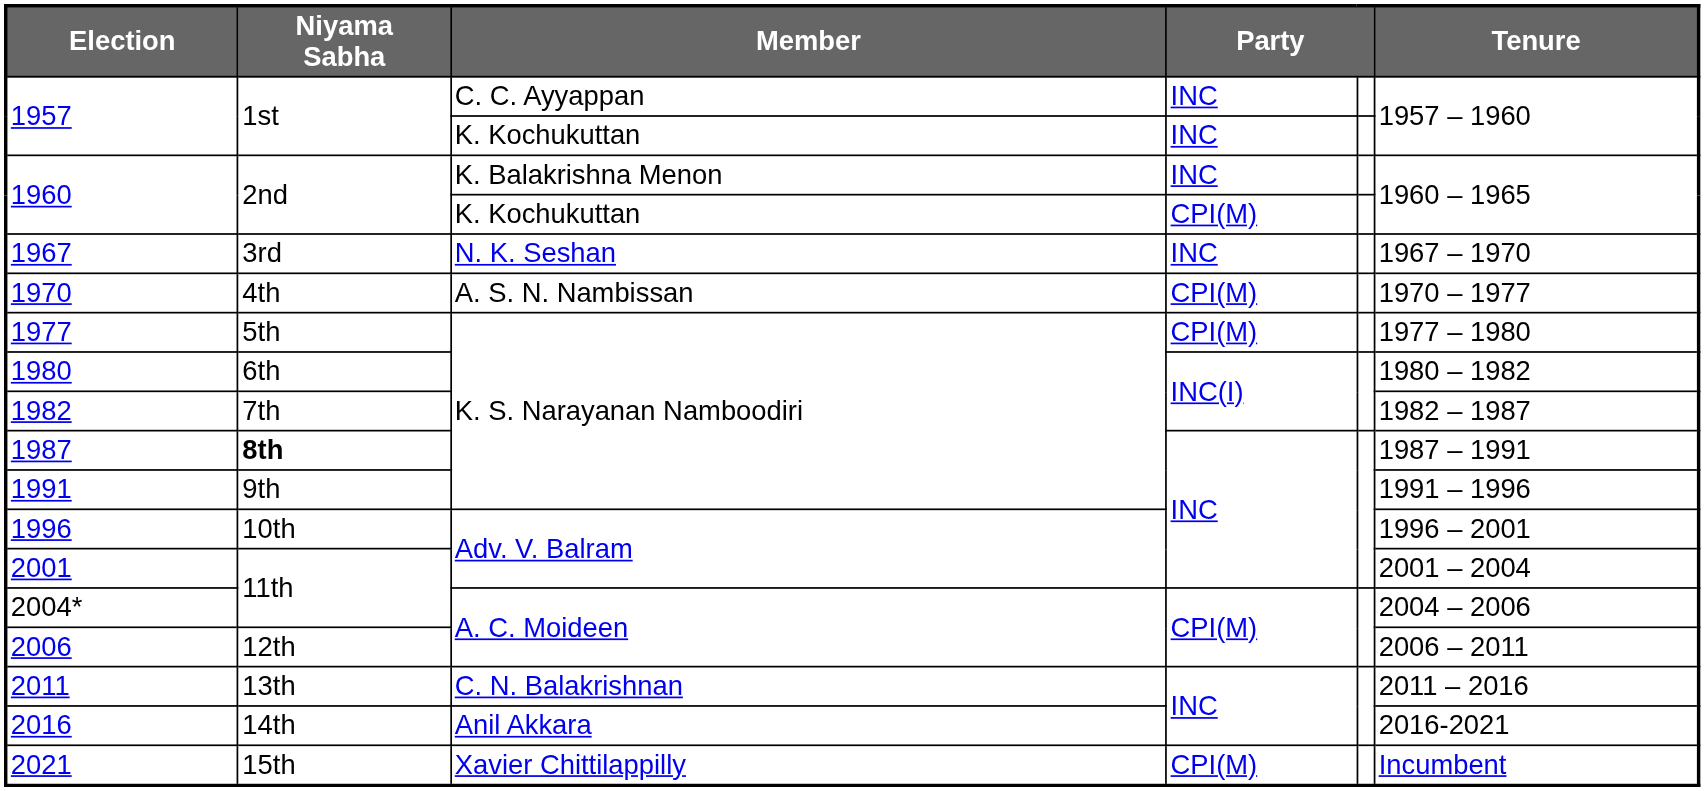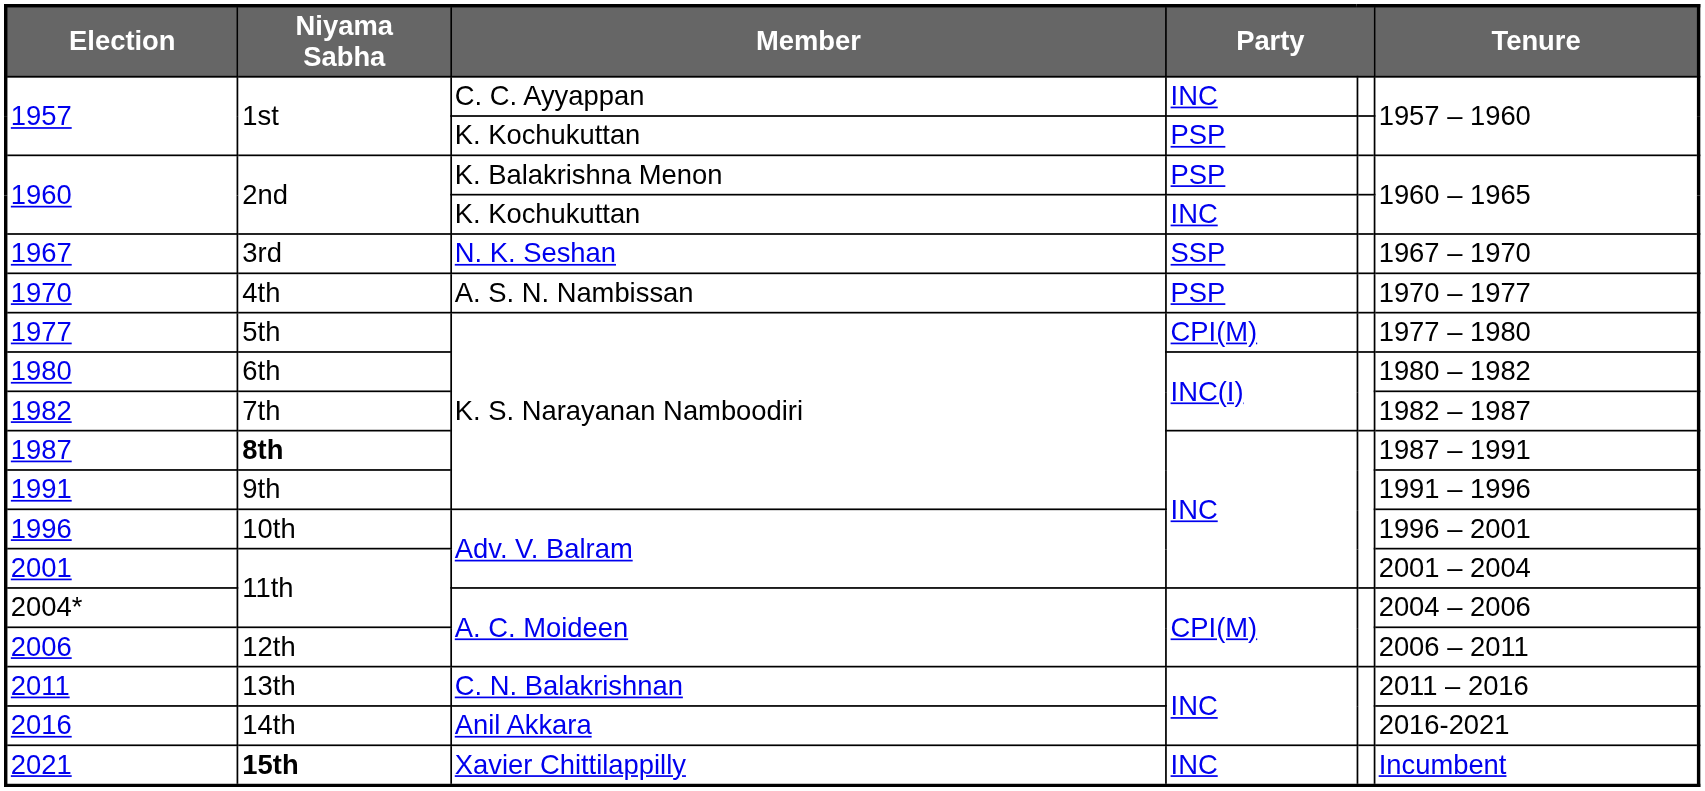(1194, 135) INC -> (1198, 135) PSP
(1194, 174) INC -> (1198, 174) PSP
(1214, 213) CPI(M) -> (1194, 213) INC
(1194, 253) INC -> (1198, 253) SSP
(1214, 292) CPI(M) -> (1198, 292) PSP
(269, 764) normal -> (270, 764) bold
(1214, 764) CPI(M) -> (1194, 764) INC
